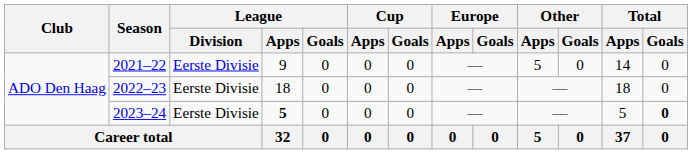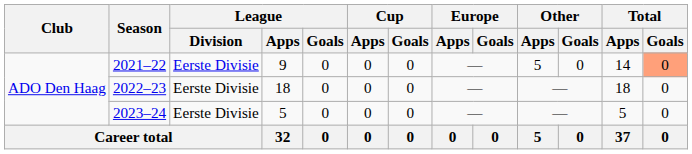(665, 64) no background -> (665, 64) lightsalmon background
(283, 112) bold -> (283, 112) normal
(665, 112) bold -> (665, 112) normal
